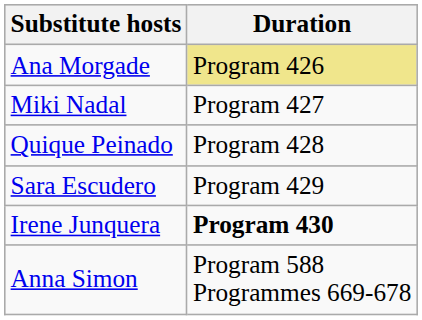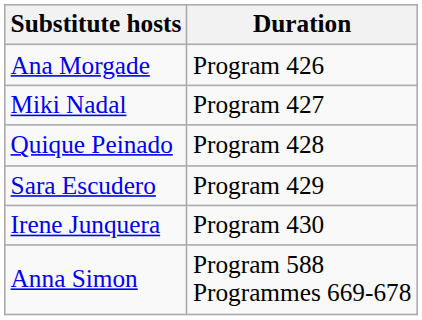(259, 64) khaki background -> (259, 64) no background
(263, 225) bold -> (259, 225) normal
